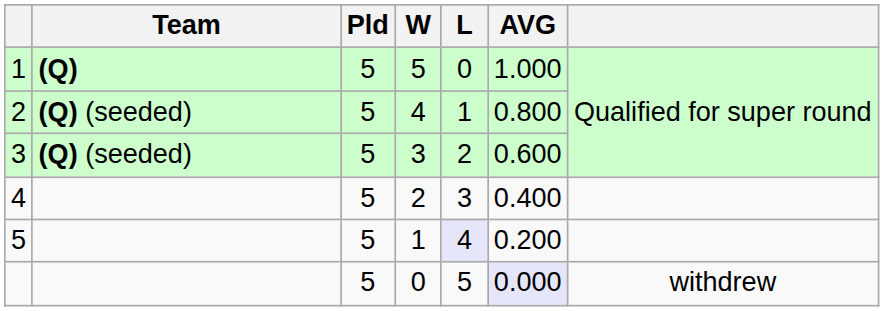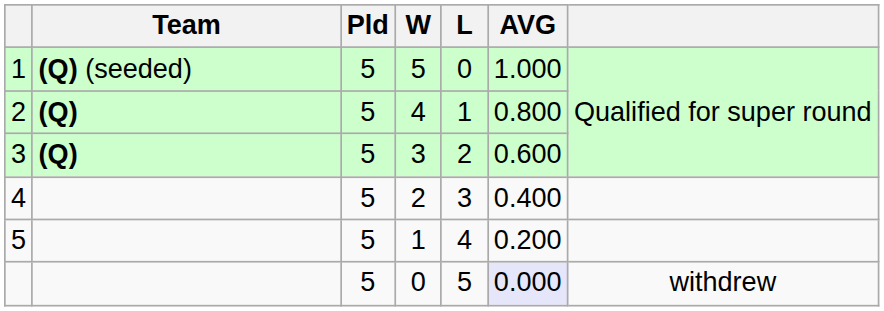(58, 68) (Q) -> (115, 68) (Q) (seeded)
(115, 111) (Q) (seeded) -> (58, 111) (Q)
(115, 154) (Q) (seeded) -> (58, 154) (Q)
(464, 240) lavender background -> (464, 240) no background
